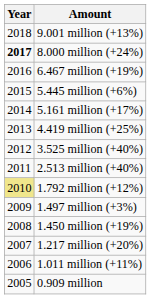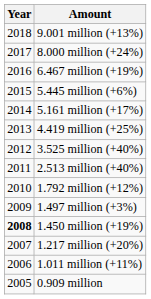(19, 52) bold -> (19, 52) normal
(19, 187) khaki background -> (19, 187) no background
(19, 226) normal -> (19, 226) bold
